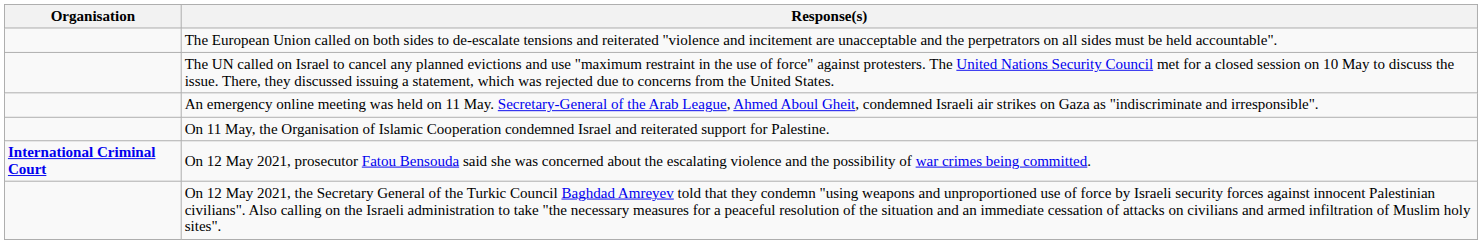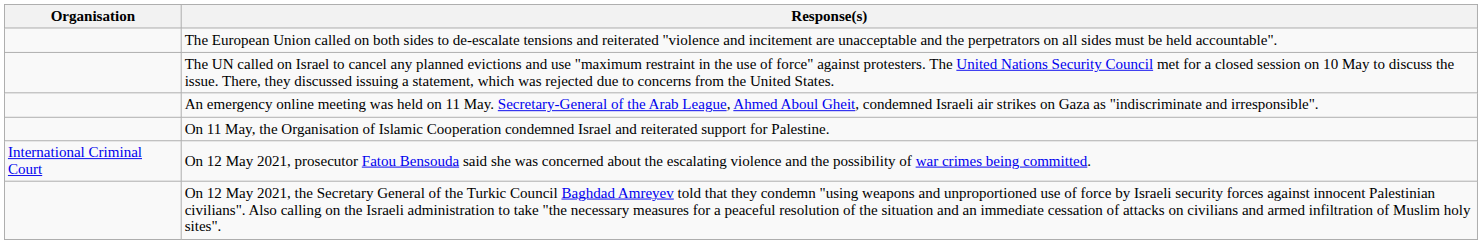(82, 161) bold -> (75, 161) normal
